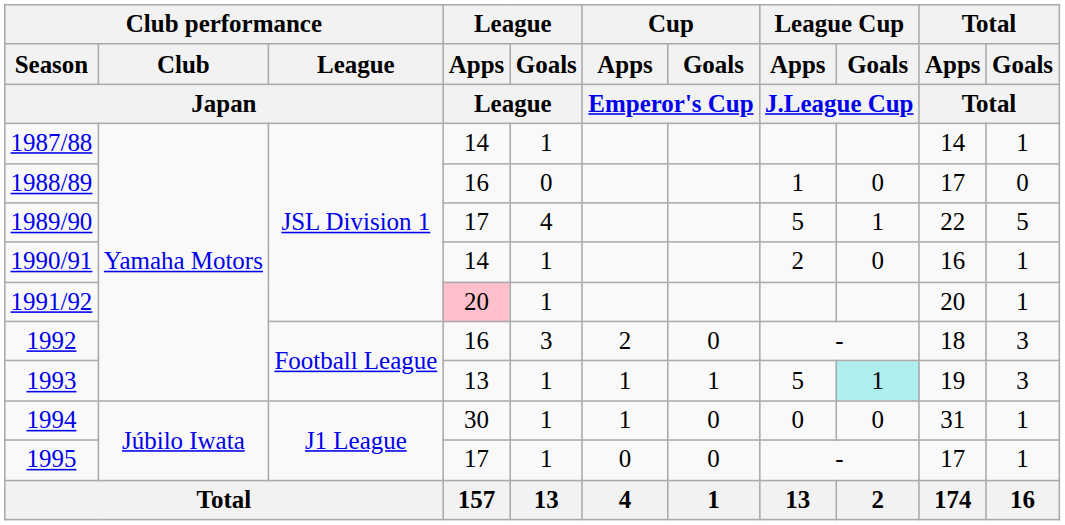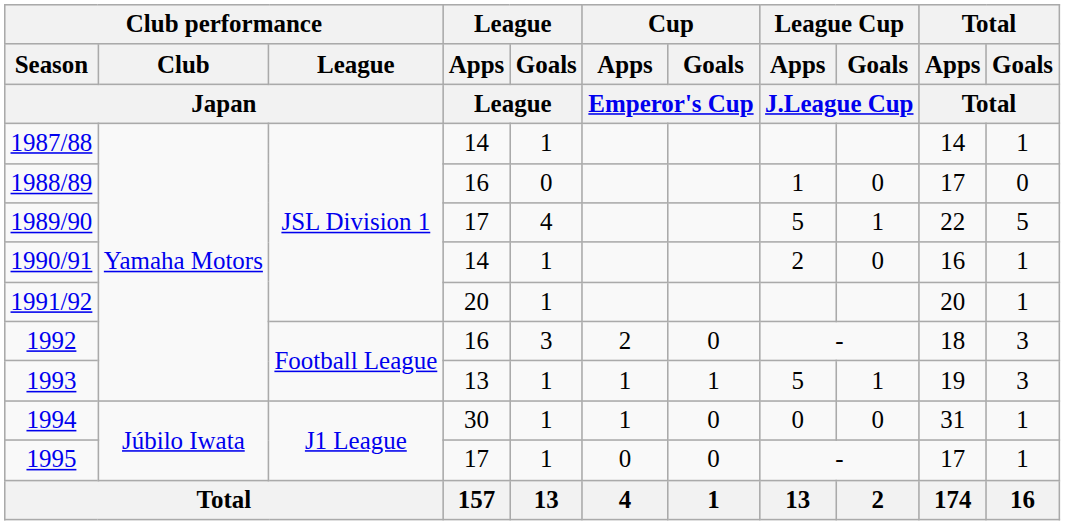(477, 301) pink background -> (477, 301) no background
(878, 380) paleturquoise background -> (878, 380) no background
